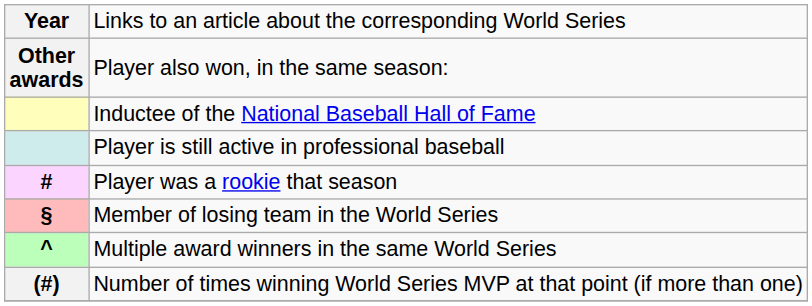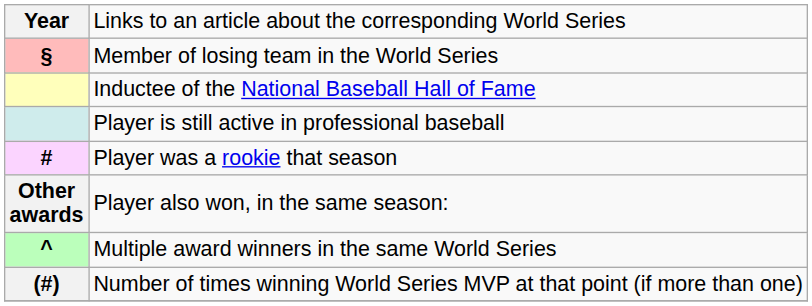rows swapped: (271, 67) <-> (296, 215)
